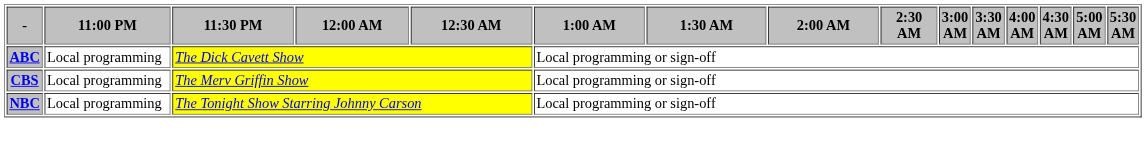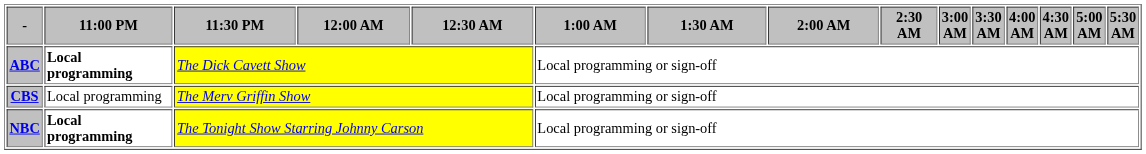(104, 57) normal -> (90, 65) bold
(104, 103) normal -> (90, 128) bold
